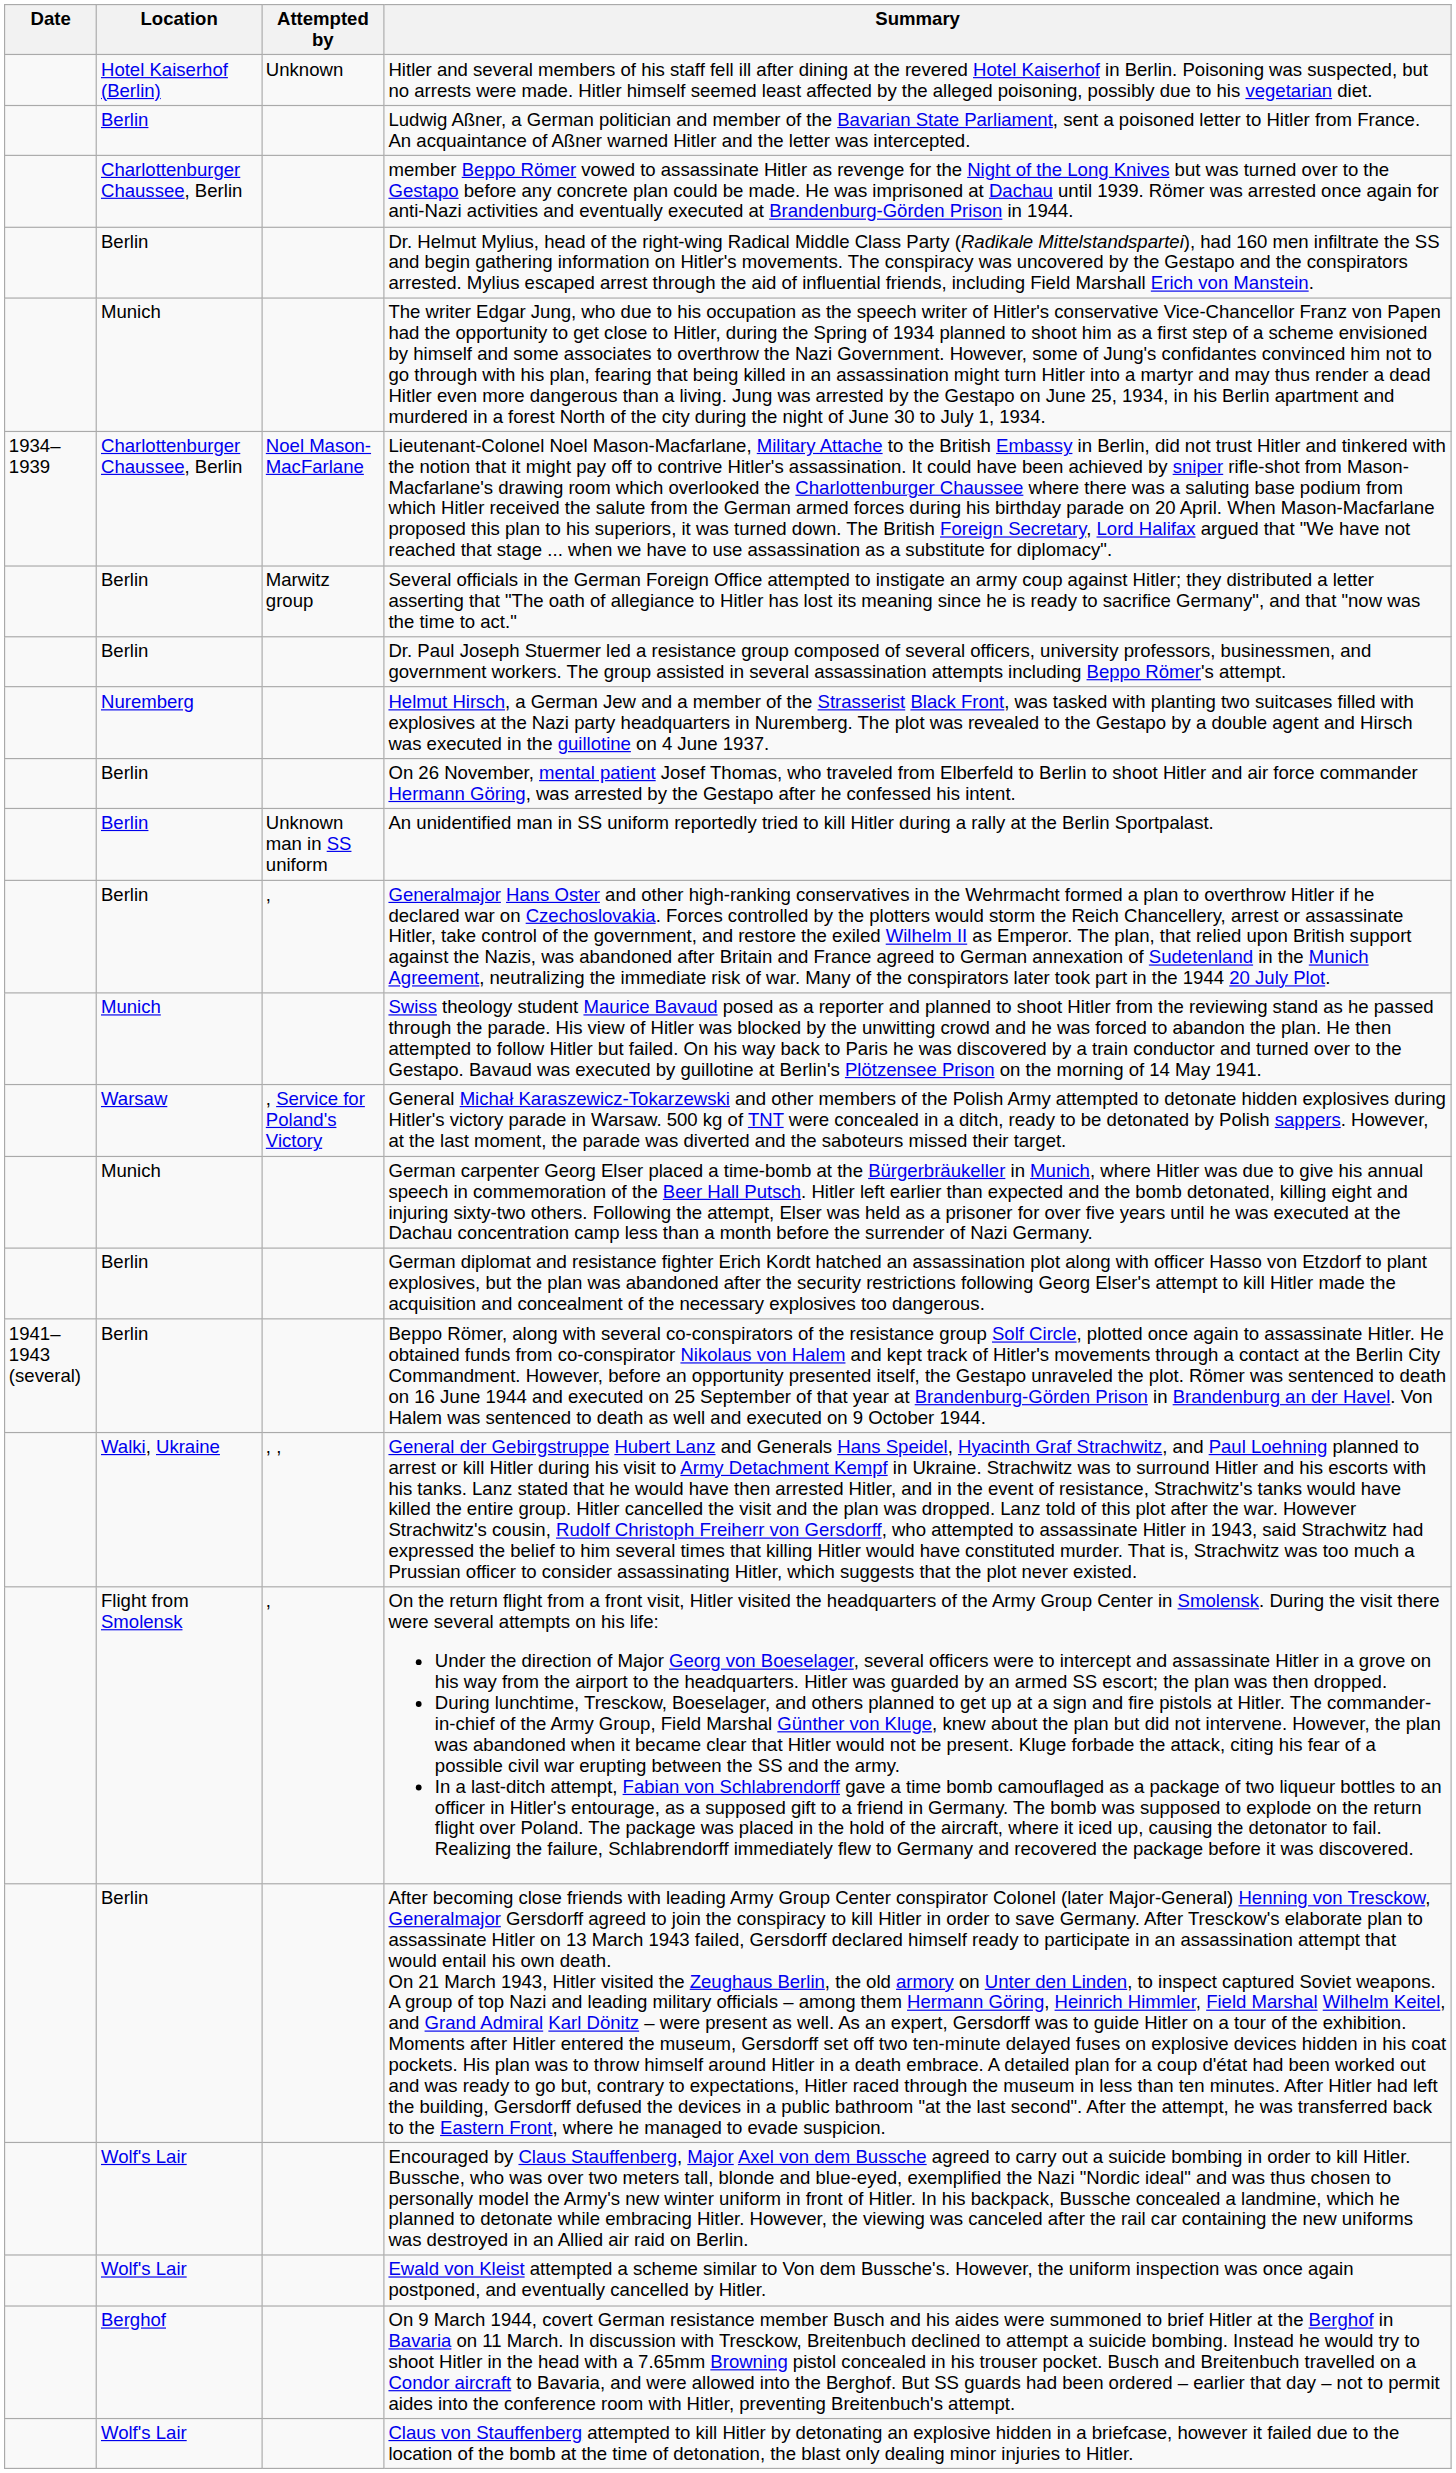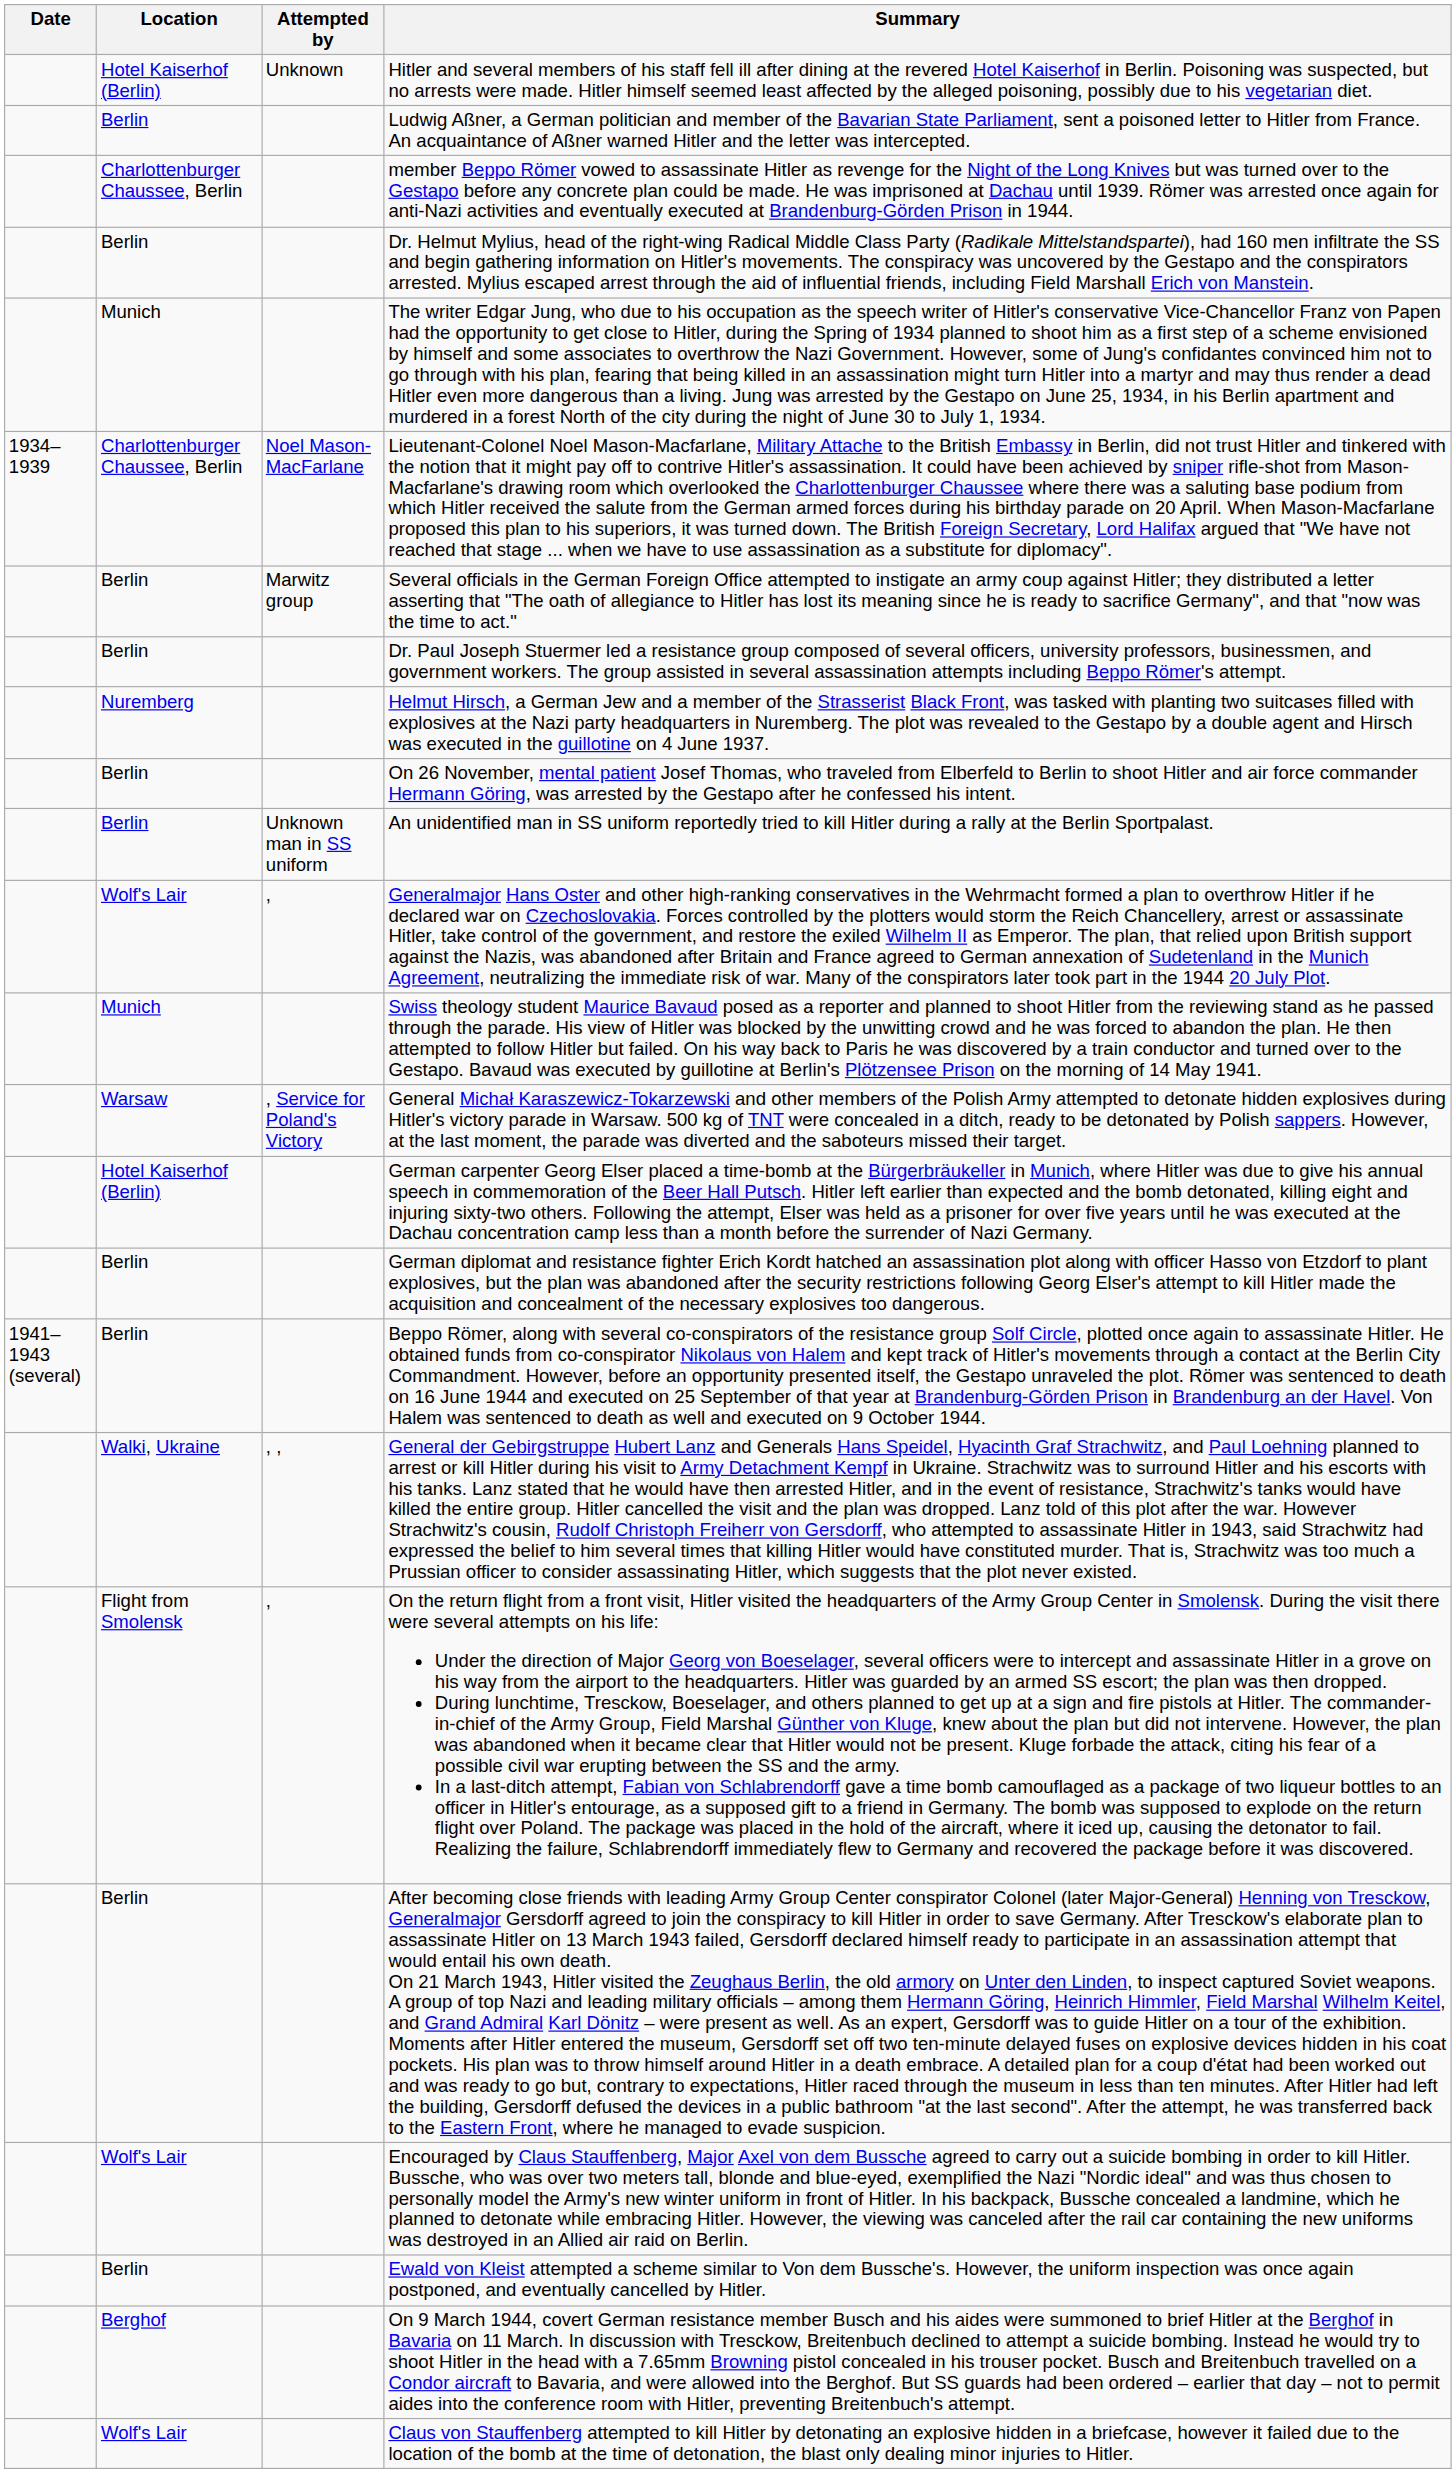(125, 894) Berlin -> (144, 894) Wolf's Lair
(131, 1170) Munich -> (164, 1181) Hotel Kaiserhof (Berlin)
(144, 2269) Wolf's Lair -> (125, 2269) Berlin
